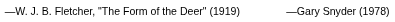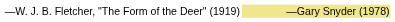(338, 11) no background -> (338, 11) khaki background
